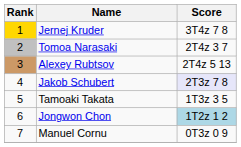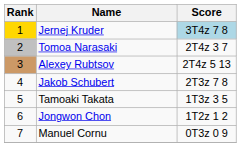(207, 30) no background -> (207, 30) lightblue background
(207, 82) lavender background -> (207, 82) no background
(207, 116) lightblue background -> (207, 116) no background
